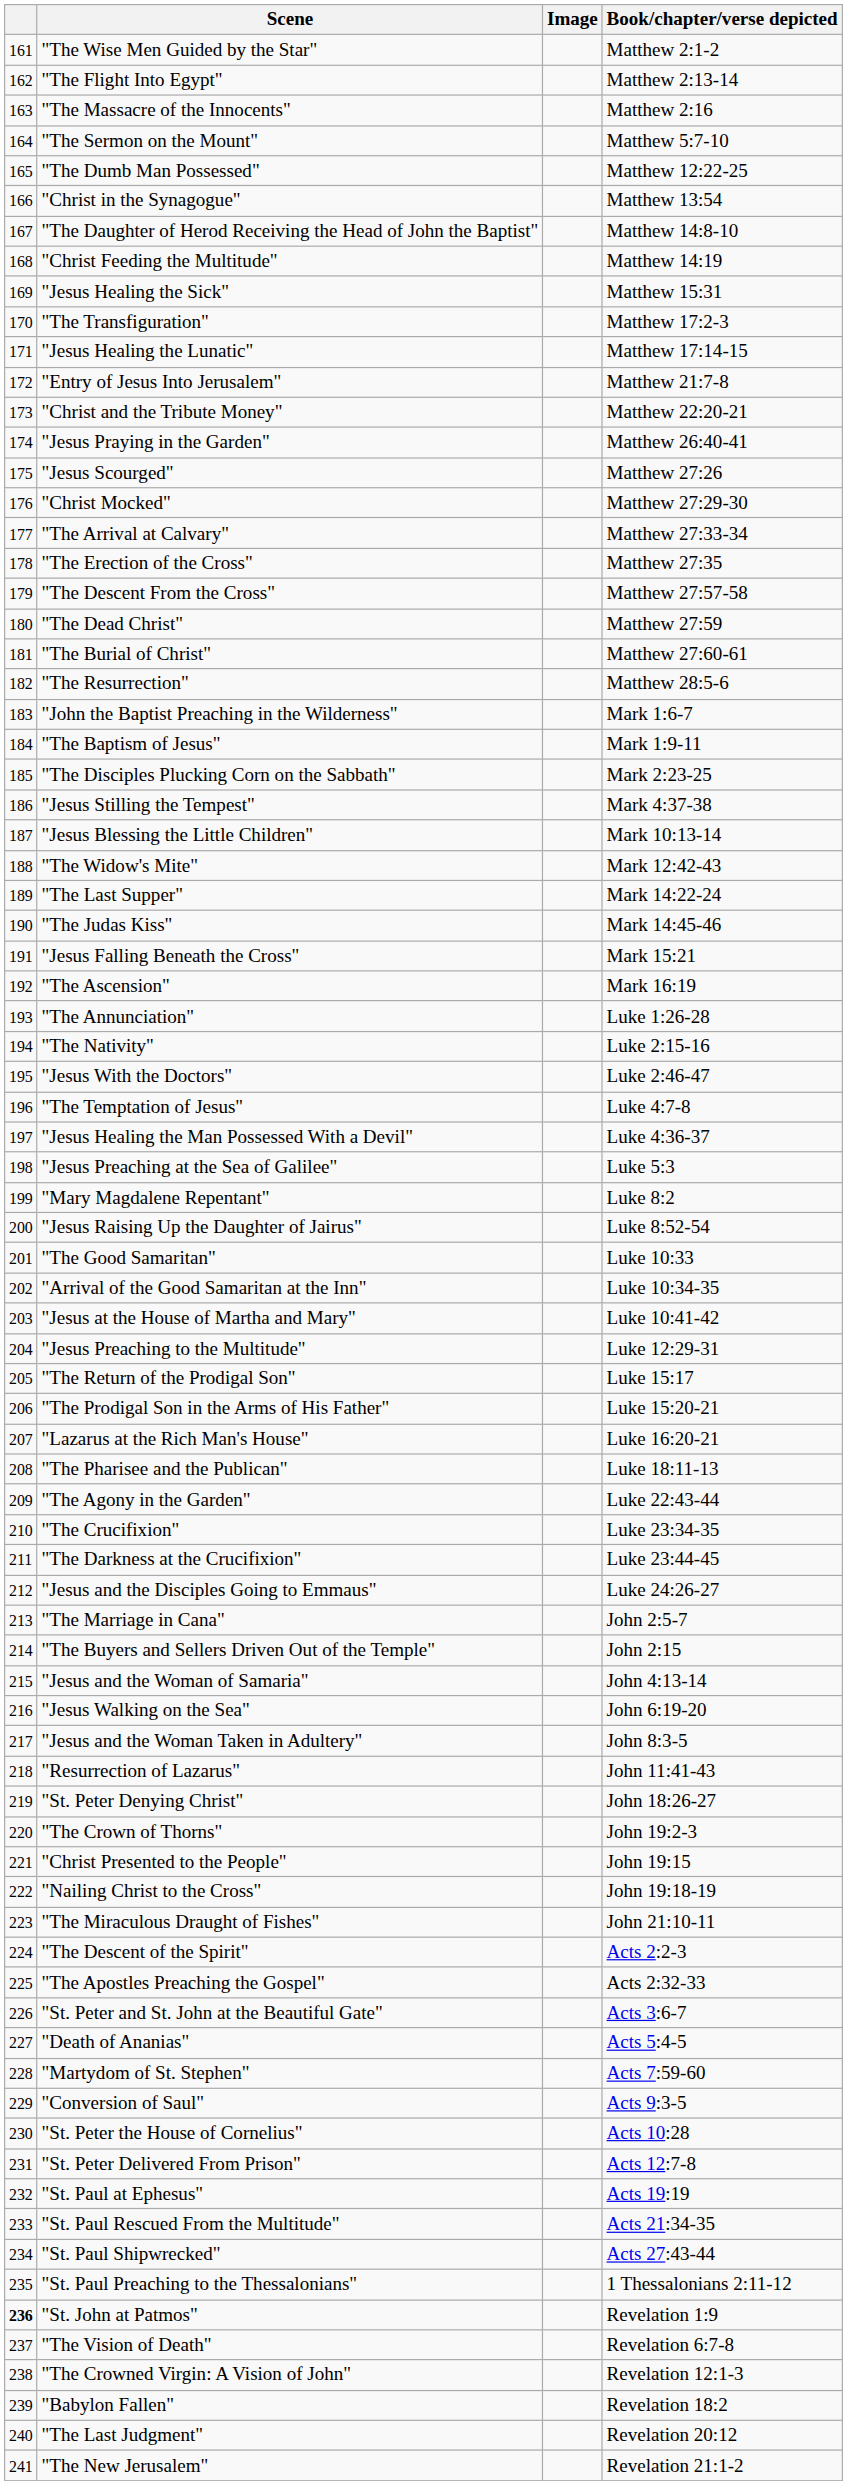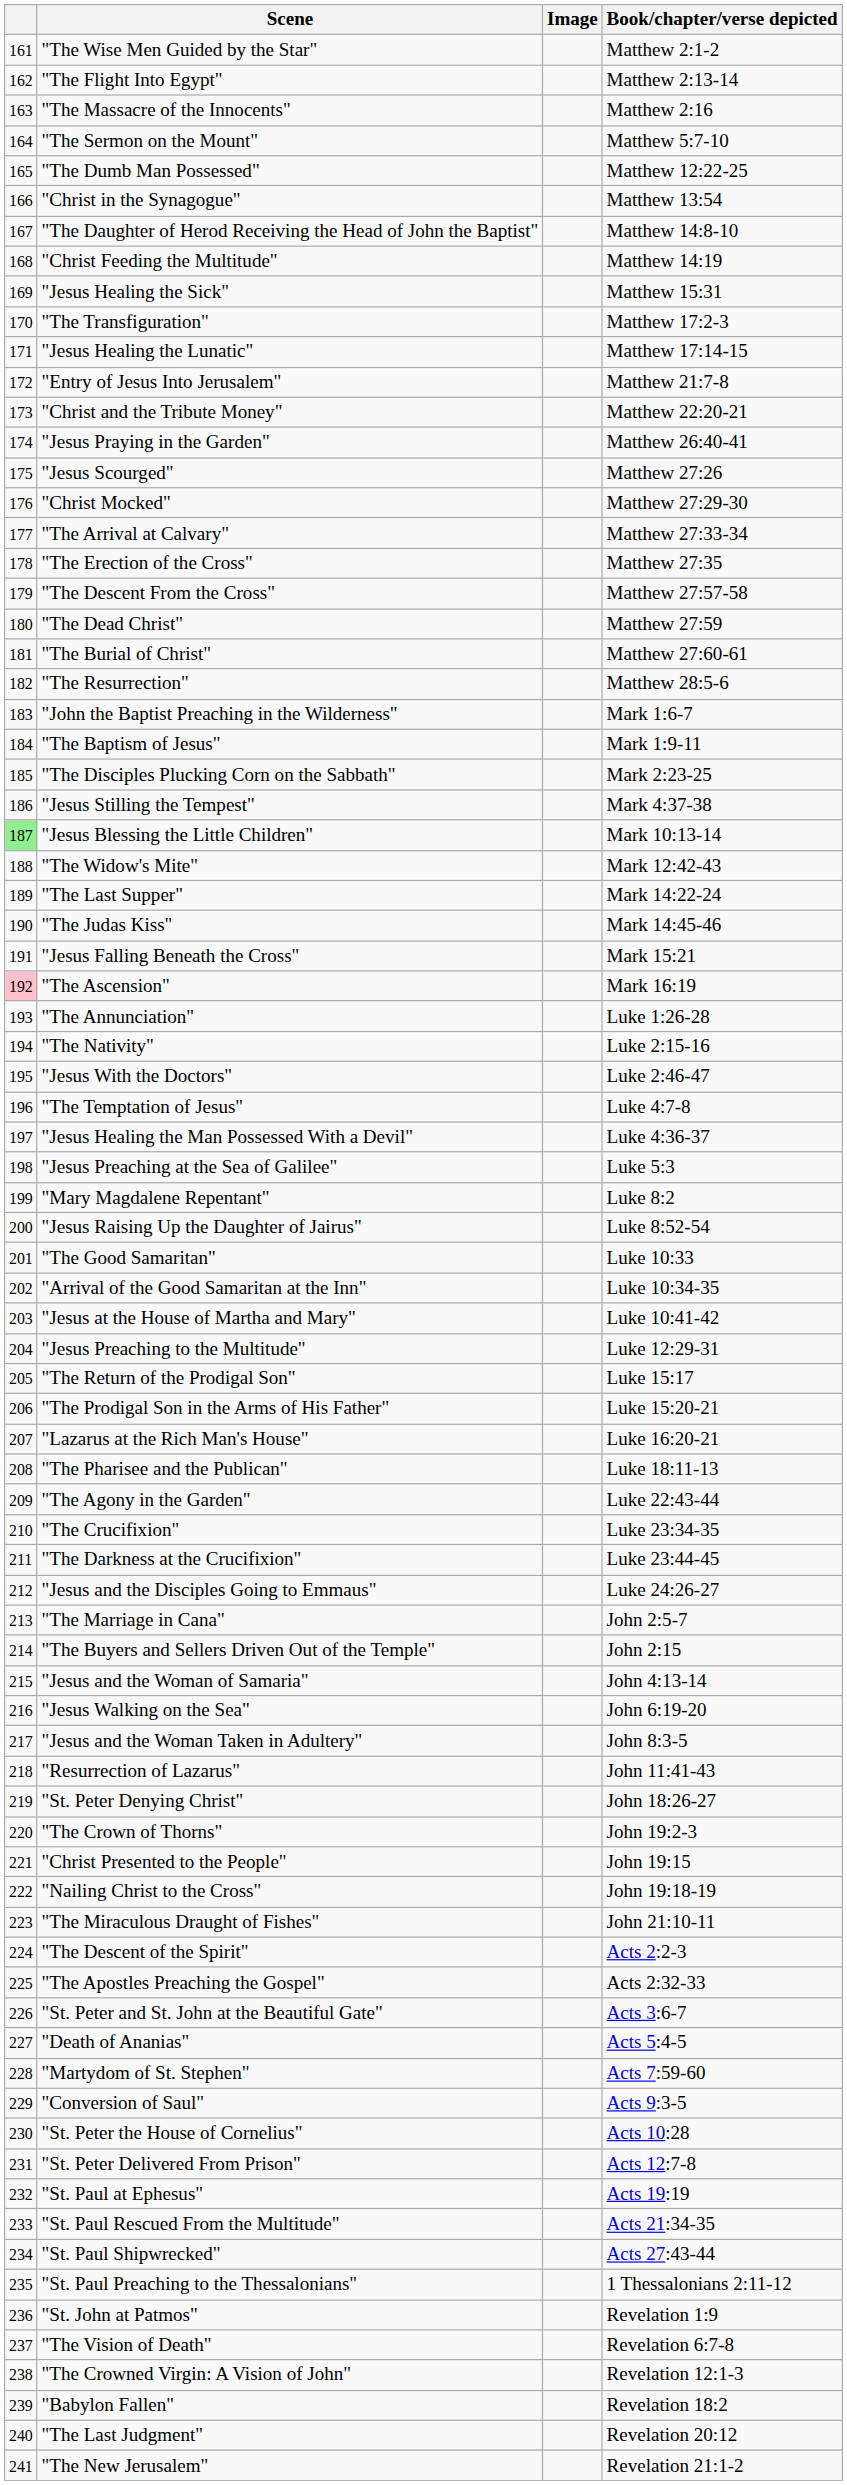(21, 836) no background -> (21, 836) lightgreen background
(21, 987) no background -> (21, 987) pink background
(21, 2314) bold -> (21, 2315) normal
